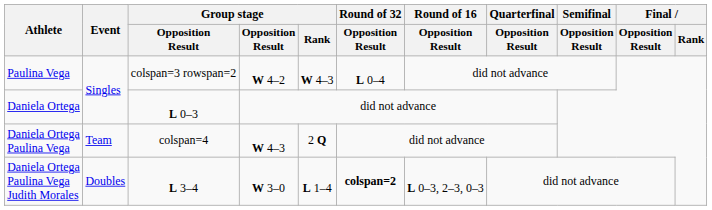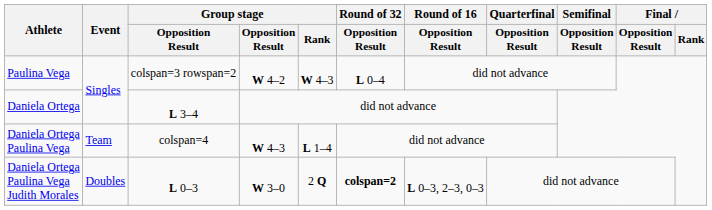(184, 114) L 0–3 -> (184, 114) L 3–4
(317, 141) 2 Q -> (317, 148) L 1–4
(184, 189) L 3–4 -> (184, 189) L 0–3
(317, 189) L 1–4 -> (317, 181) 2 Q
